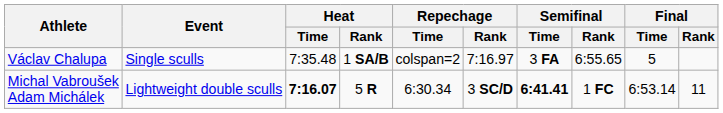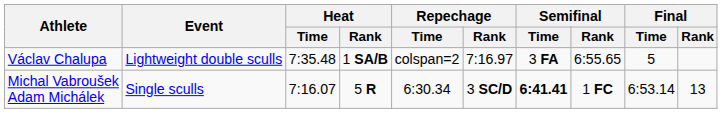(165, 59) Single sculls -> (204, 59) Lightweight double sculls
(204, 89) Lightweight double sculls -> (165, 89) Single sculls
(313, 89) bold -> (312, 89) normal
(698, 89) 11 -> (698, 89) 13
